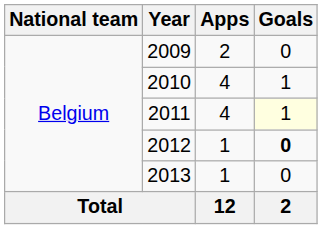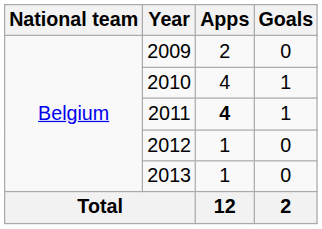(225, 113) normal -> (225, 113) bold
(286, 113) lightyellow background -> (286, 113) no background
(286, 144) bold -> (286, 144) normal
